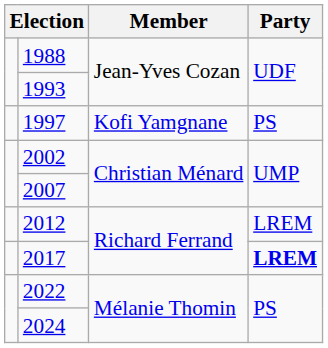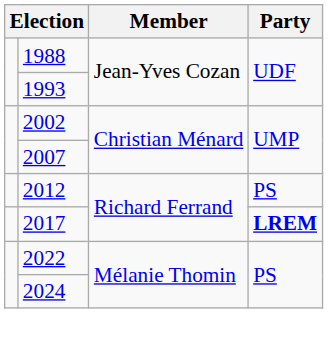- row: (44, 122)
(283, 223) LREM -> (265, 190) PS
